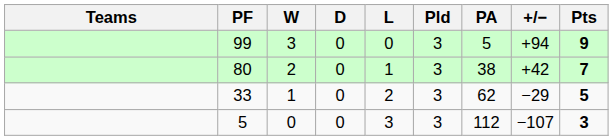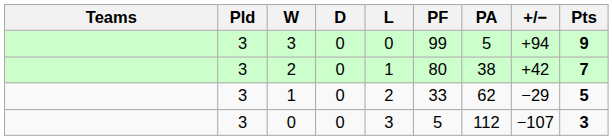columns swapped: (438, 17) <-> (243, 17)
